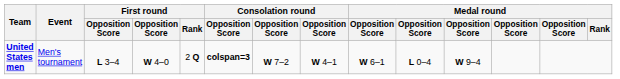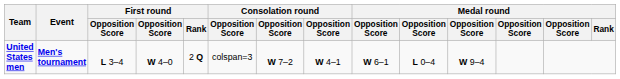(60, 58) normal -> (62, 58) bold
(228, 58) bold -> (232, 58) normal
